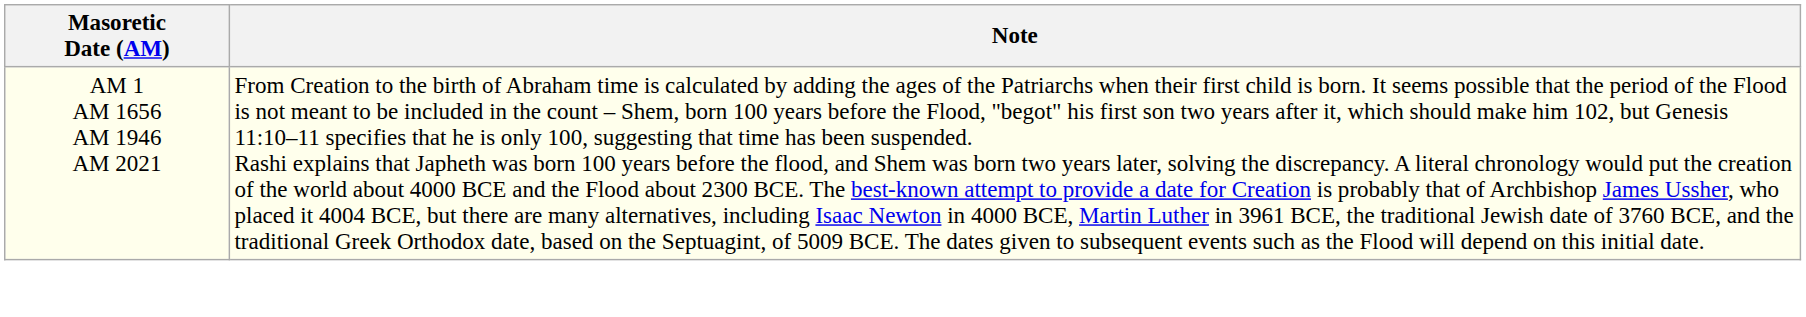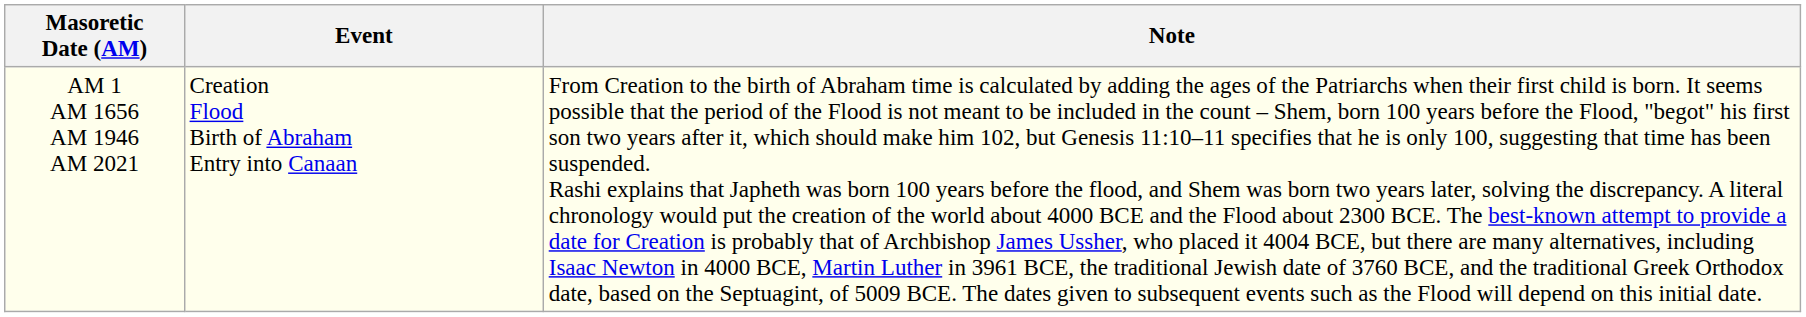+ column: (364, 35)
